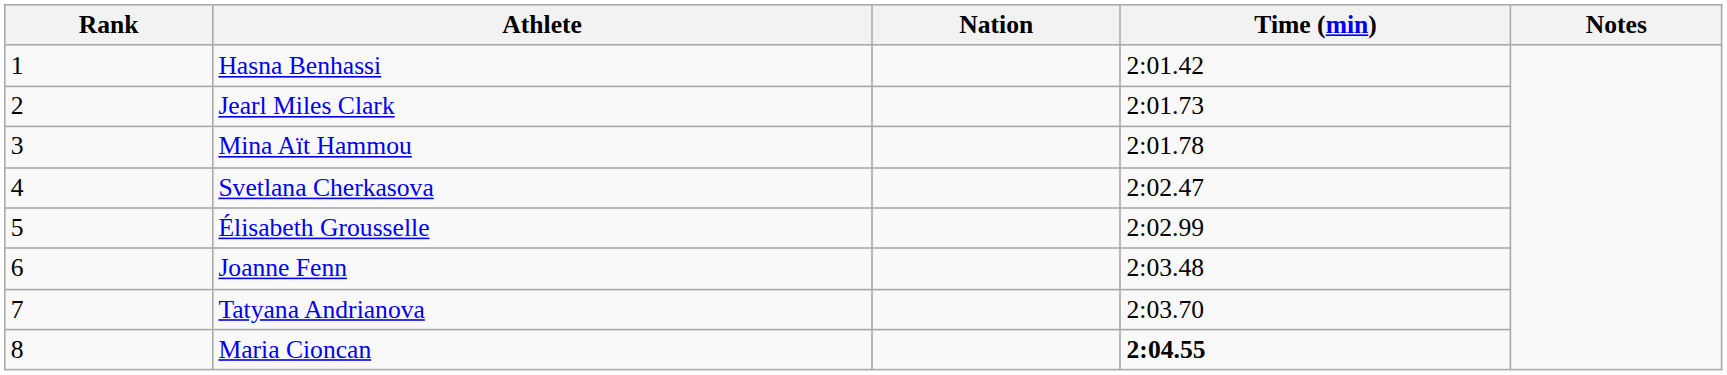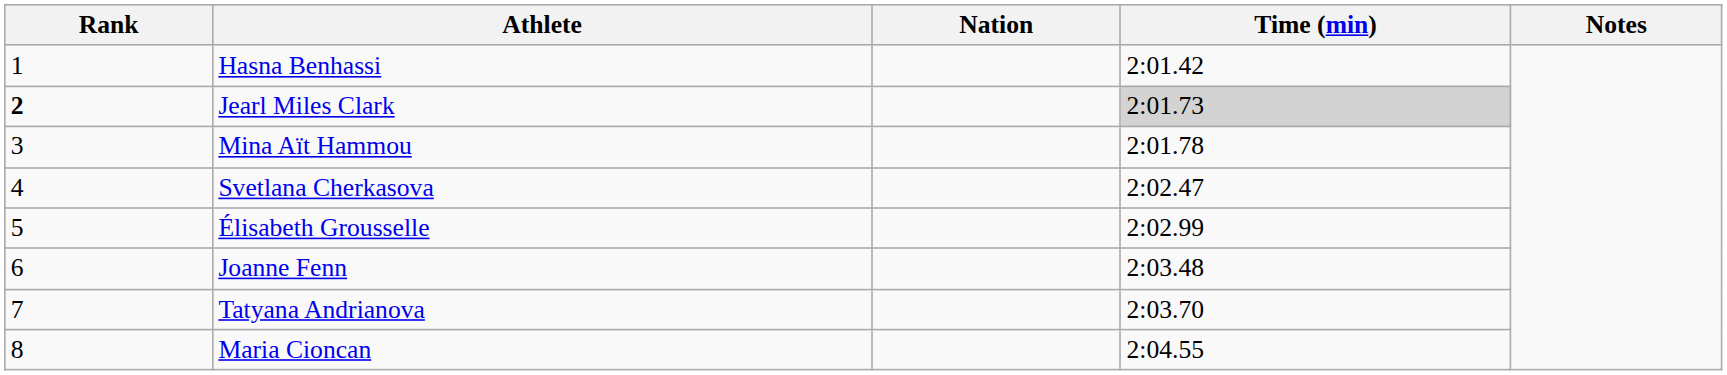(17, 106) normal -> (17, 106) bold
(1165, 106) no background -> (1165, 106) lightgrey background
(1166, 349) bold -> (1165, 349) normal
